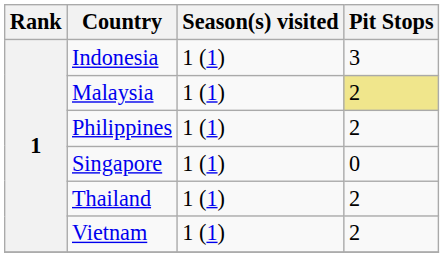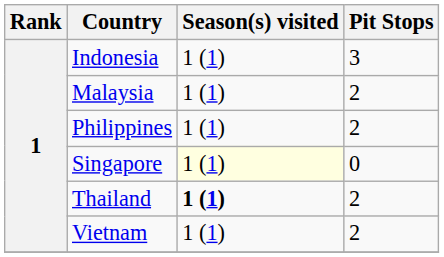(354, 92) khaki background -> (354, 92) no background
(204, 163) no background -> (204, 163) lightyellow background
(204, 198) normal -> (204, 198) bold
